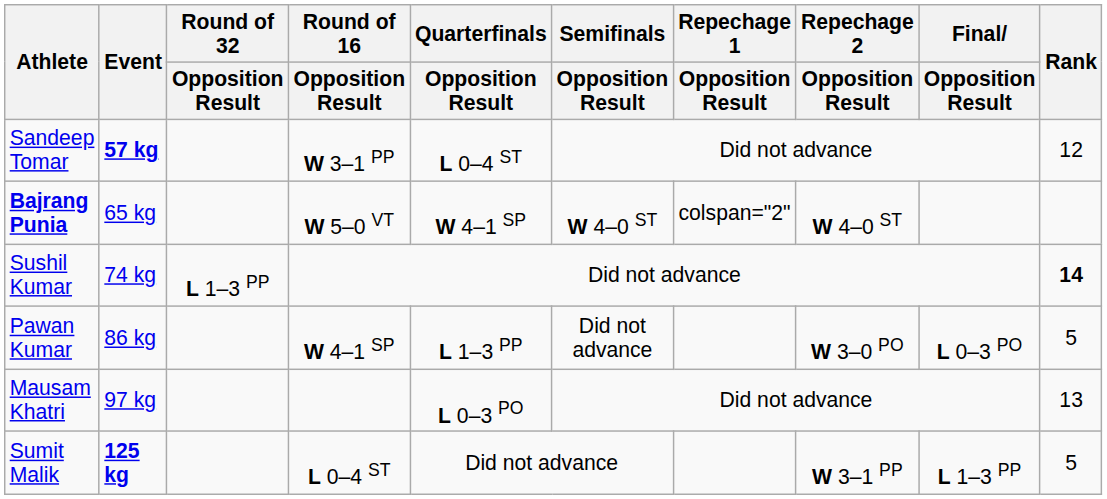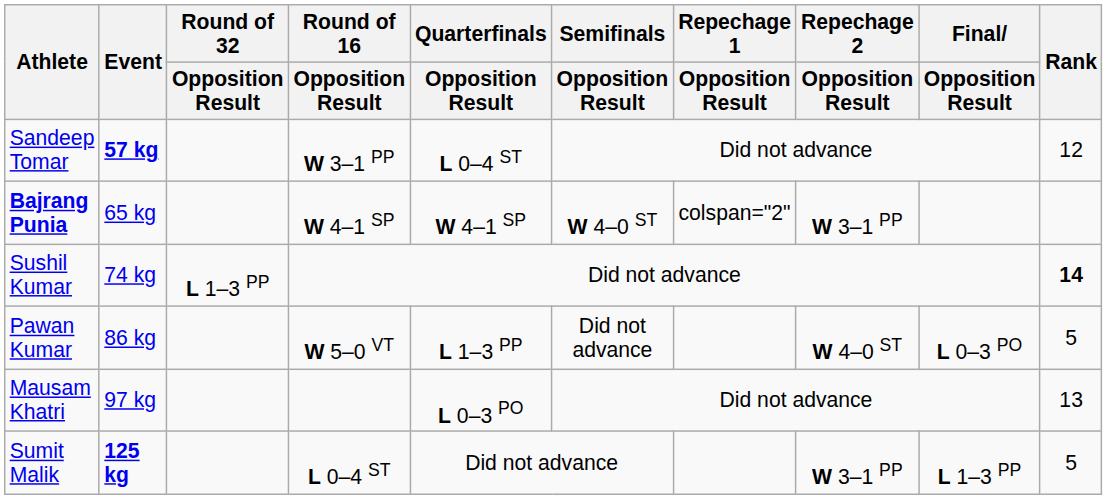(349, 225) W 5–0 VT -> (349, 225) W 4–1 SP
(857, 225) W 4–0 ST -> (857, 225) W 3–1 PP
(349, 350) W 4–1 SP -> (349, 350) W 5–0 VT
(857, 350) W 3–0 PO -> (857, 350) W 4–0 ST
